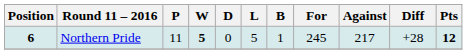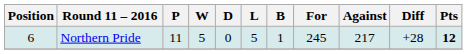(31, 37) bold -> (31, 37) normal
(202, 37) bold -> (202, 37) normal
